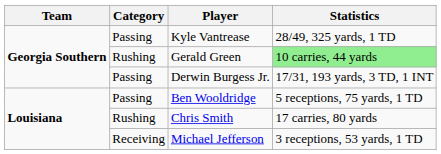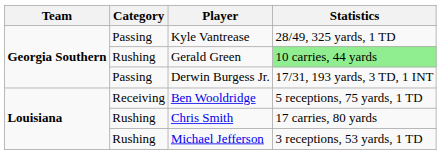(132, 97) Passing -> (139, 97) Receiving
(139, 139) Receiving -> (134, 139) Rushing
